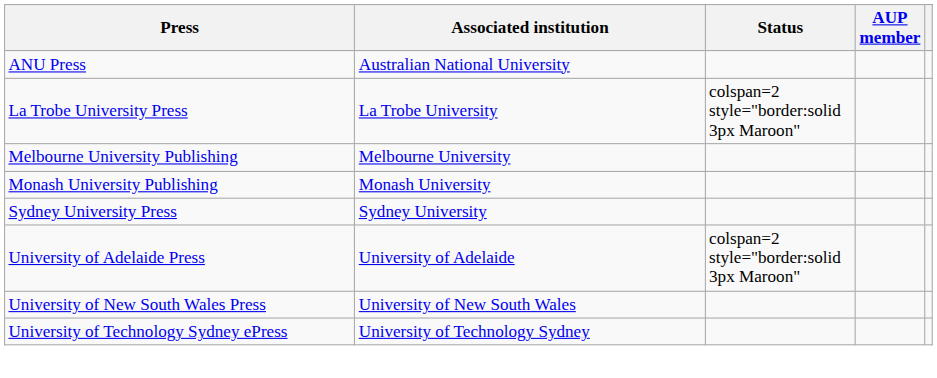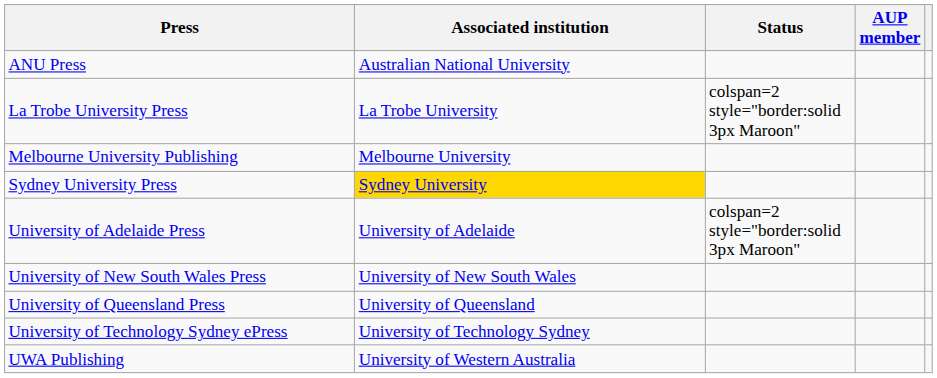- row: (113, 184)
(423, 211) no background -> (423, 184) gold background
+ row: (117, 304)
+ row: (66, 358)
